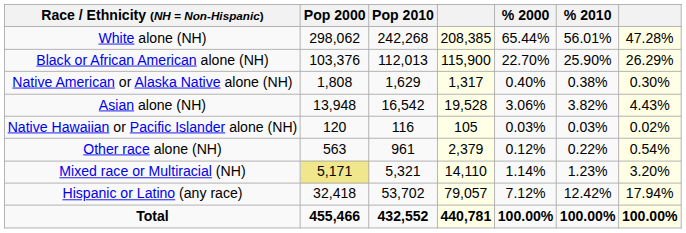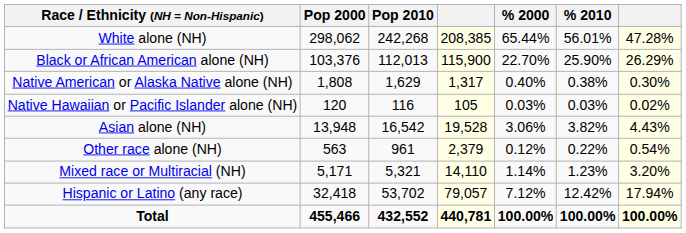rows swapped: (152, 104) <-> (152, 127)
(335, 171) khaki background -> (335, 171) no background
